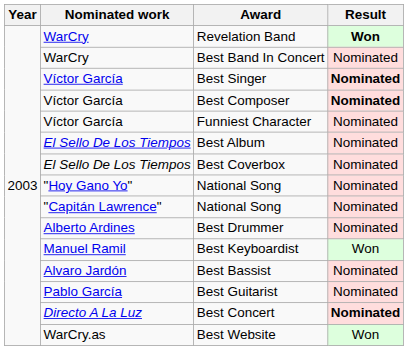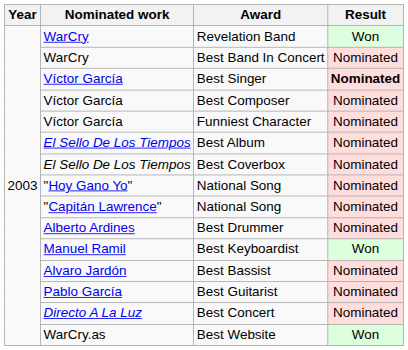(366, 36) bold -> (366, 36) normal
(366, 100) bold -> (366, 100) normal
(366, 313) bold -> (366, 313) normal
